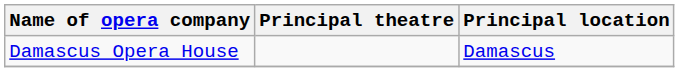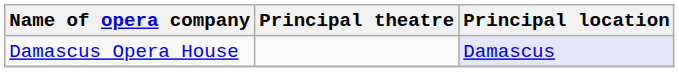(509, 51) no background -> (509, 51) lavender background
